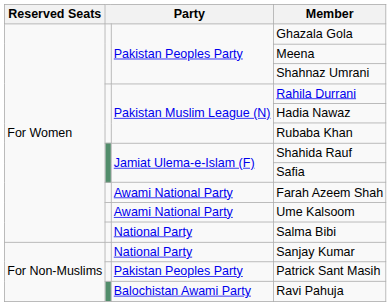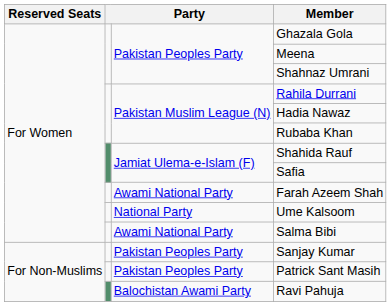(173, 212) Awami National Party -> (153, 212) National Party
(153, 232) National Party -> (173, 232) Awami National Party
(153, 251) National Party -> (178, 251) Pakistan Peoples Party
